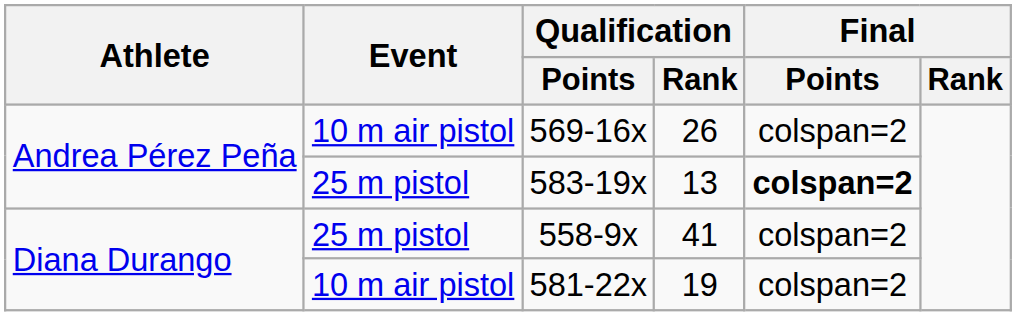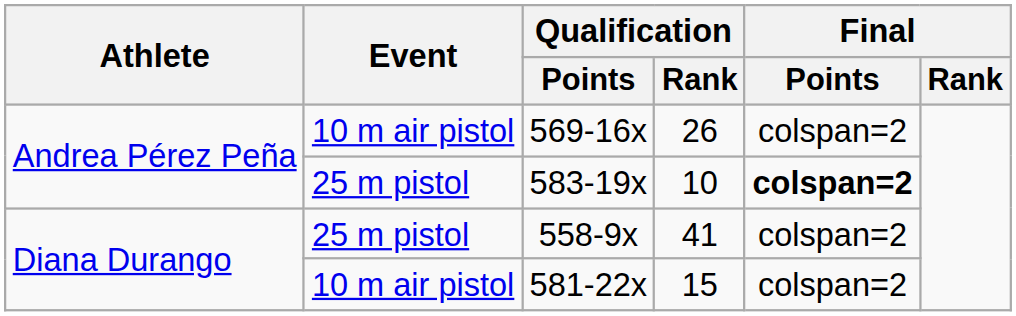(700, 183) 13 -> (700, 183) 10
(700, 285) 19 -> (700, 285) 15
